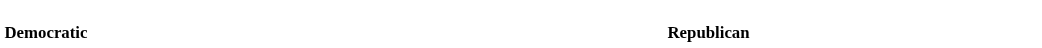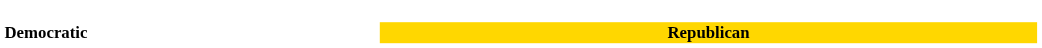(709, 32) no background -> (709, 32) gold background
